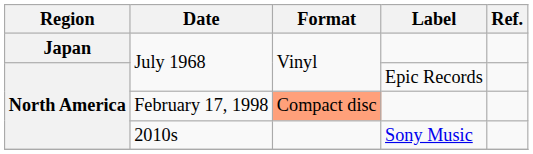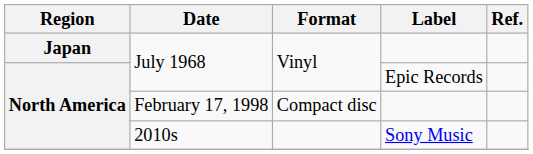(327, 105) lightsalmon background -> (327, 105) no background
